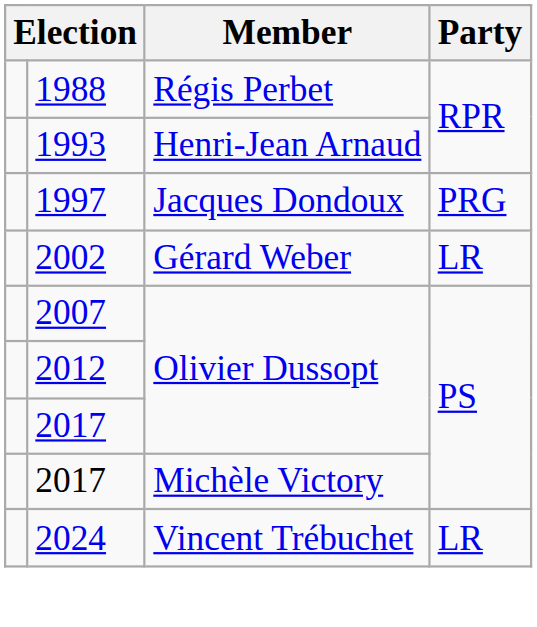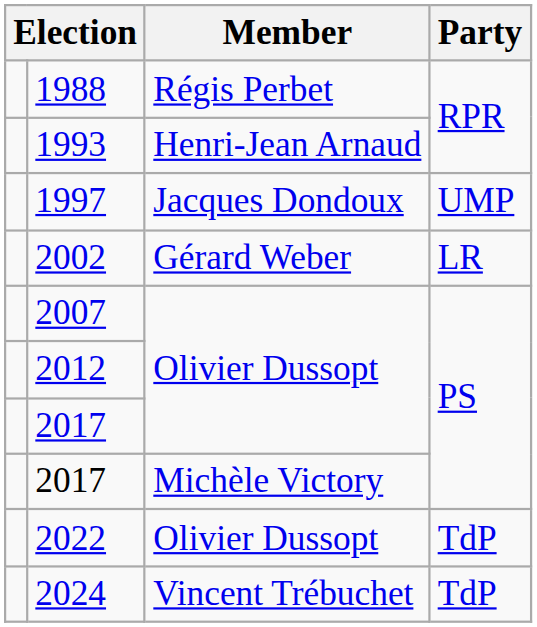(472, 200) PRG -> (476, 200) UMP
+ row: (71, 537)
(460, 537) LR -> (467, 593) TdP
